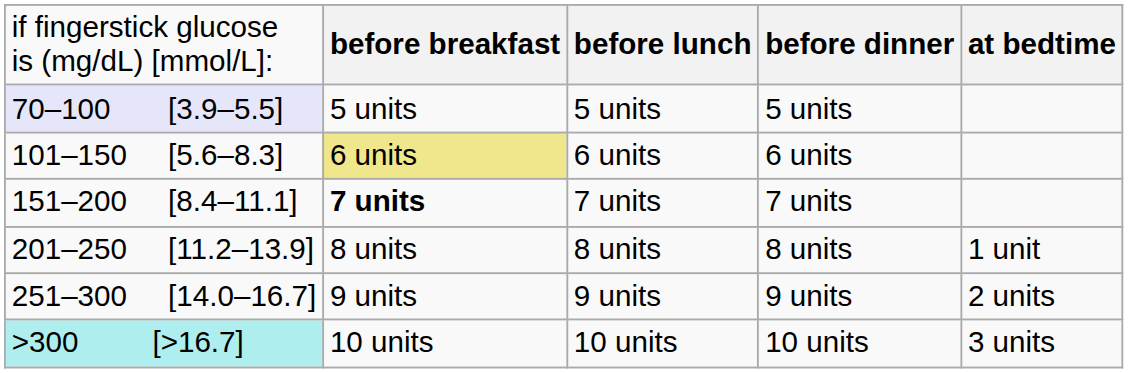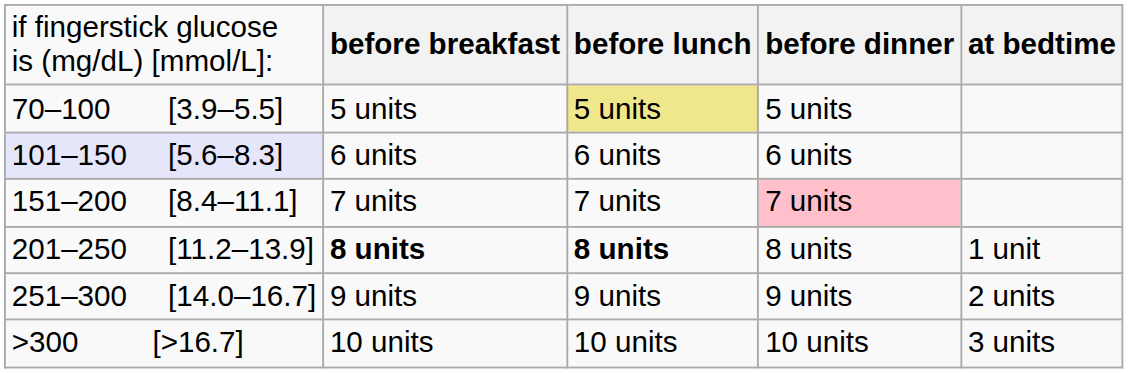(148, 108) lavender background -> (148, 108) no background
(617, 108) no background -> (617, 108) khaki background
(148, 155) no background -> (148, 155) lavender background
(373, 155) khaki background -> (373, 155) no background
(378, 202) bold -> (373, 202) normal
(809, 202) no background -> (809, 202) pink background
(373, 249) normal -> (378, 249) bold
(617, 249) normal -> (622, 249) bold
(128, 342) paleturquoise background -> (128, 342) no background
